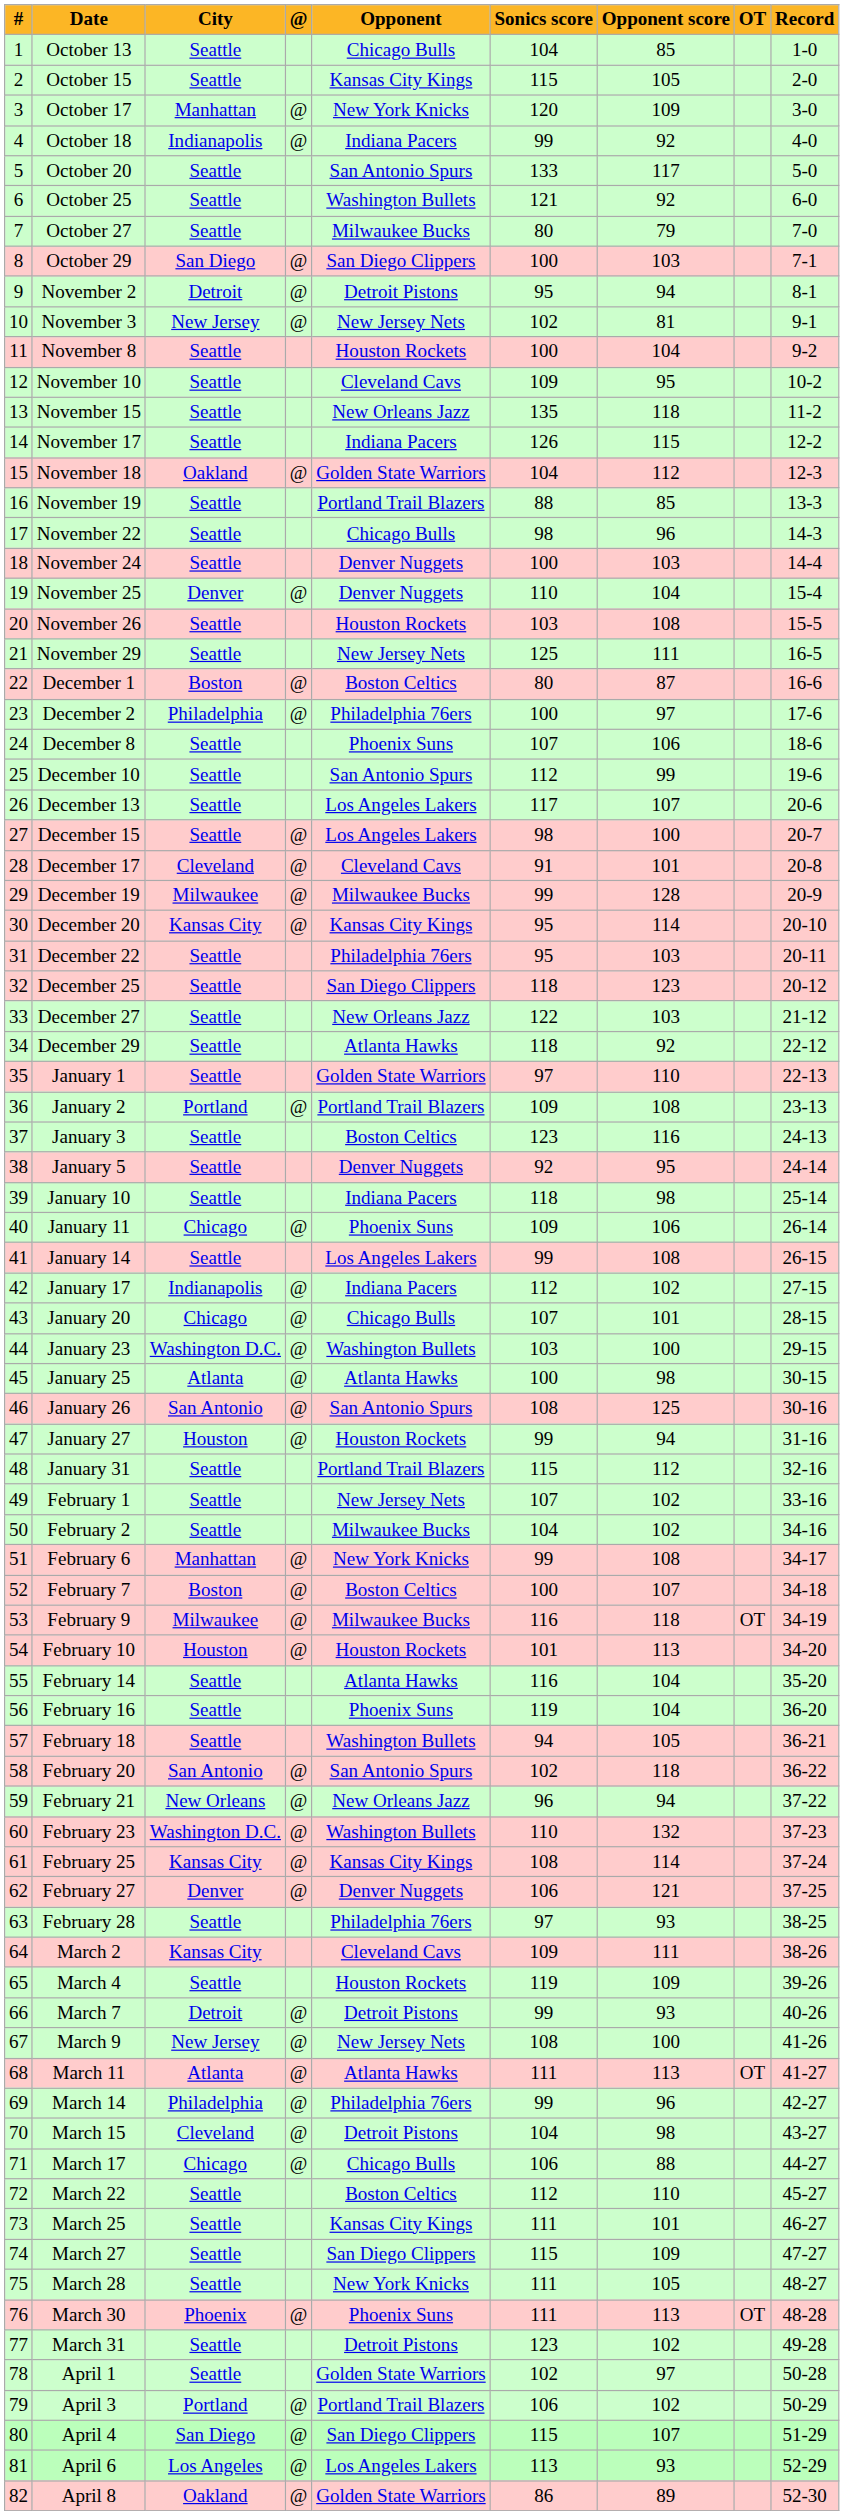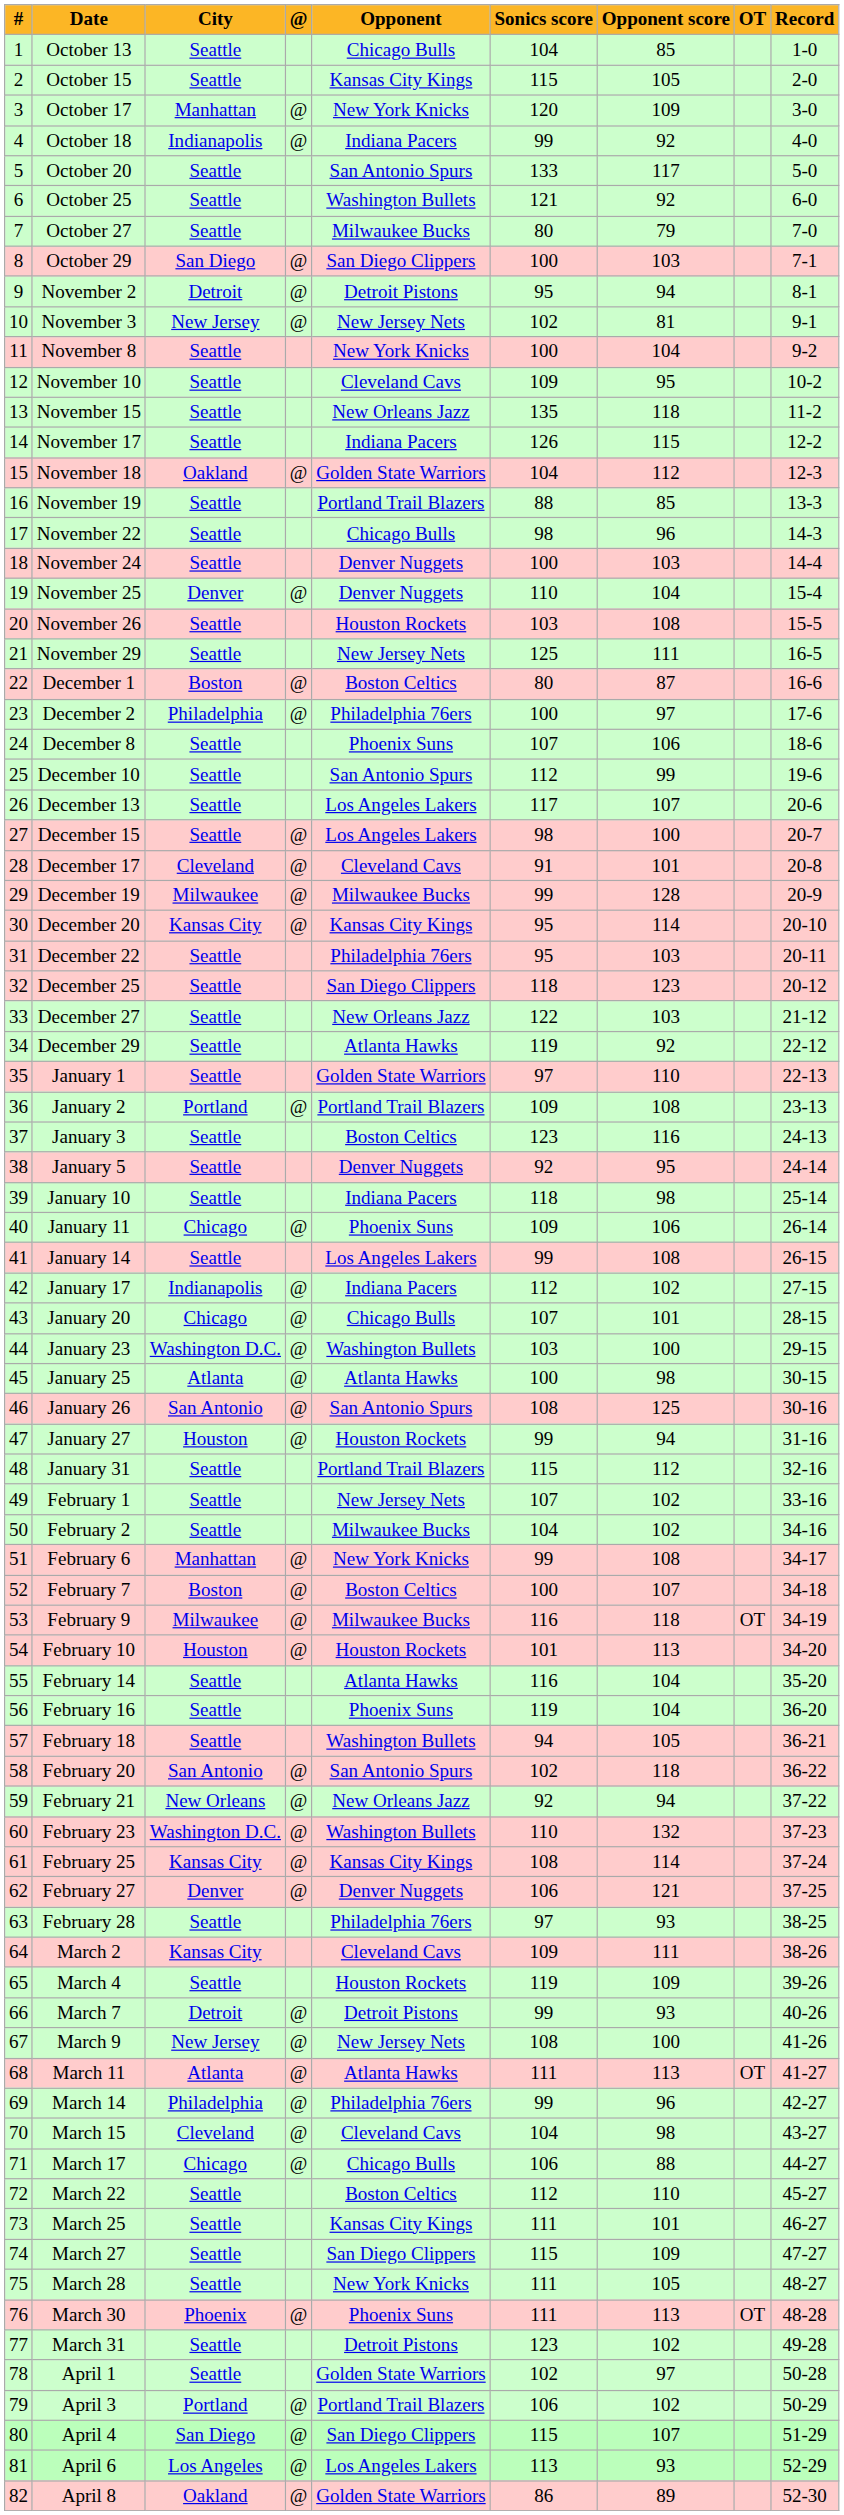(401, 351) Houston Rockets -> (401, 351) New York Knicks
(544, 1046) 118 -> (544, 1046) 119
(544, 1801) 96 -> (544, 1801) 92
(401, 2133) Detroit Pistons -> (401, 2133) Cleveland Cavs
